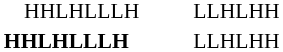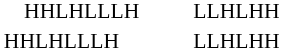(66, 40) bold -> (61, 40) normal
